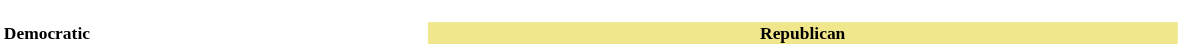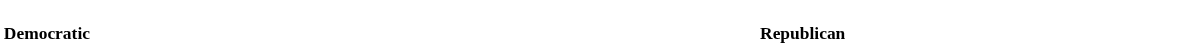(803, 33) khaki background -> (803, 33) no background
